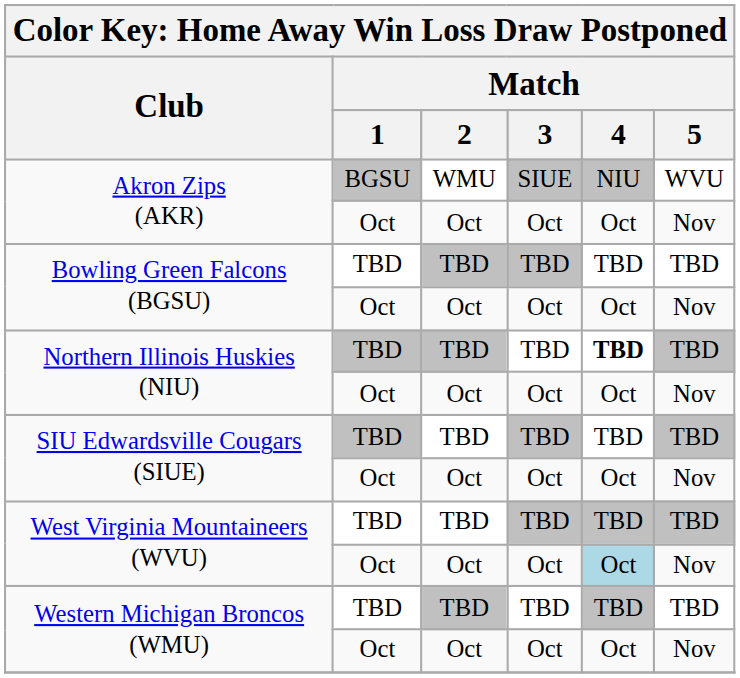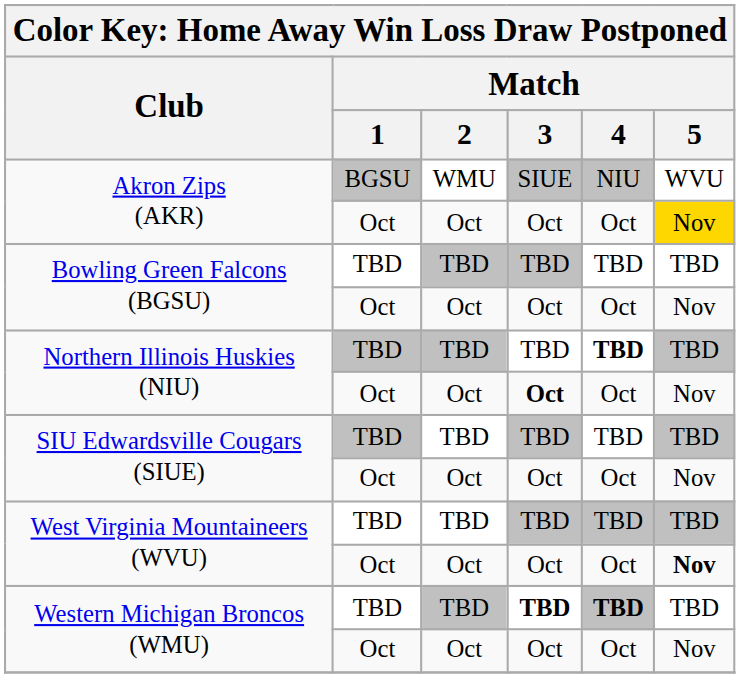(694, 222) no background -> (694, 222) gold background
(545, 393) normal -> (545, 393) bold
(618, 564) lightblue background -> (618, 564) no background
(694, 564) normal -> (694, 564) bold
(545, 607) normal -> (545, 607) bold
(618, 607) normal -> (618, 607) bold
